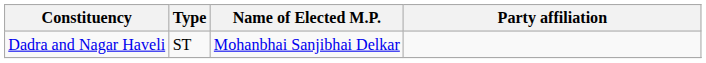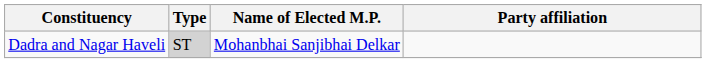(182, 44) no background -> (182, 44) lightgrey background
